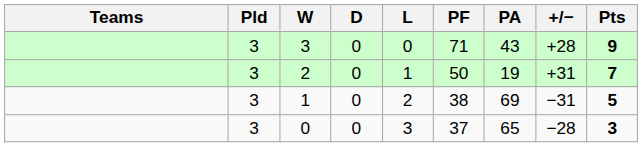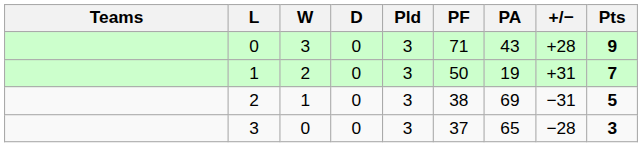columns swapped: (254, 18) <-> (408, 18)
